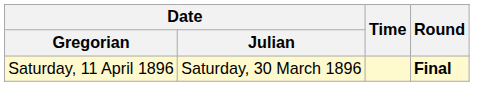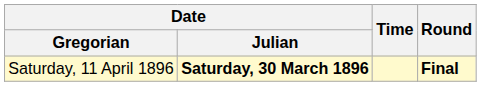(271, 68) normal -> (275, 68) bold
